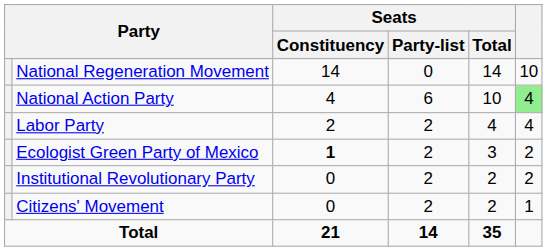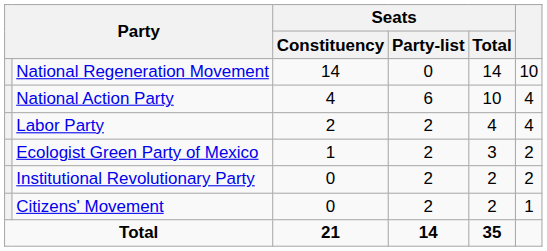(529, 98) lightgreen background -> (529, 98) no background
(330, 152) bold -> (330, 152) normal
